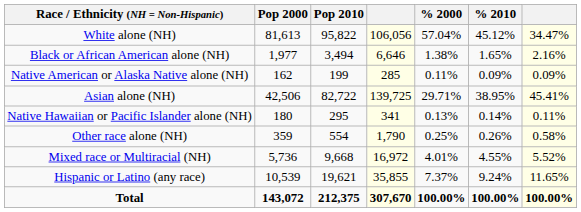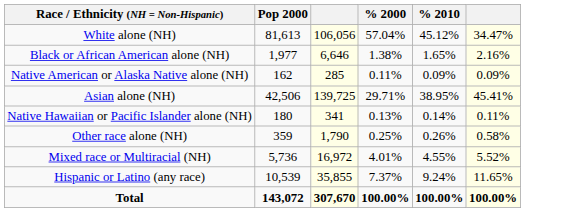- column: (339, 14)
